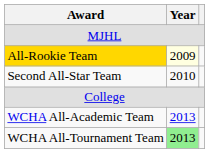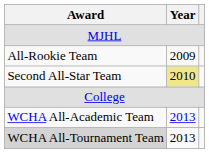(52, 55) gold background -> (52, 55) no background
(183, 55) lightyellow background -> (183, 55) no background
(183, 76) no background -> (183, 76) khaki background
(86, 138) no background -> (86, 138) lightgrey background
(183, 138) lightgreen background -> (183, 138) no background
